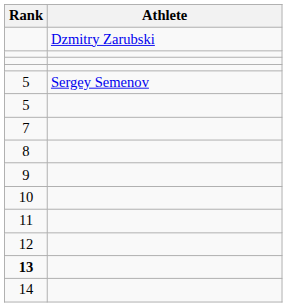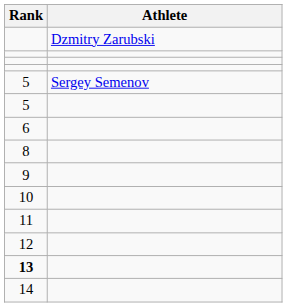(26, 128) 7 -> (26, 128) 6
